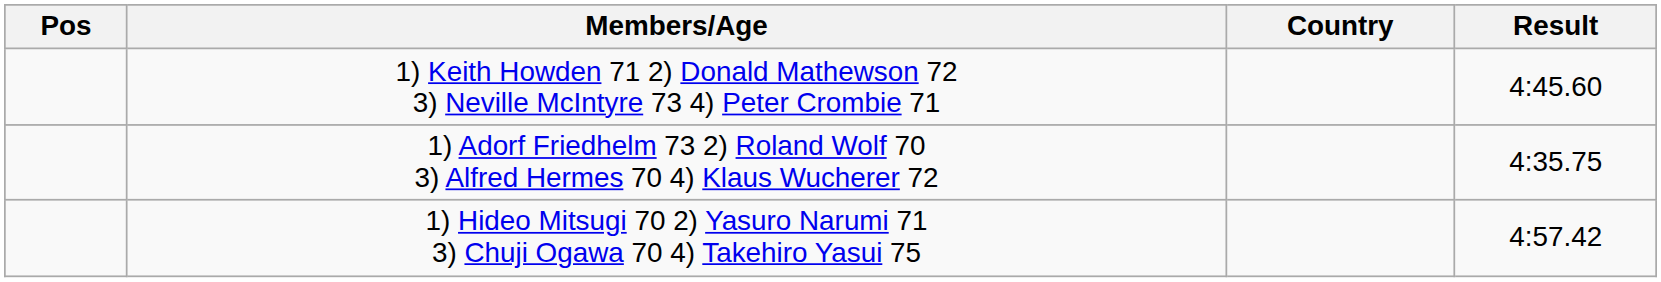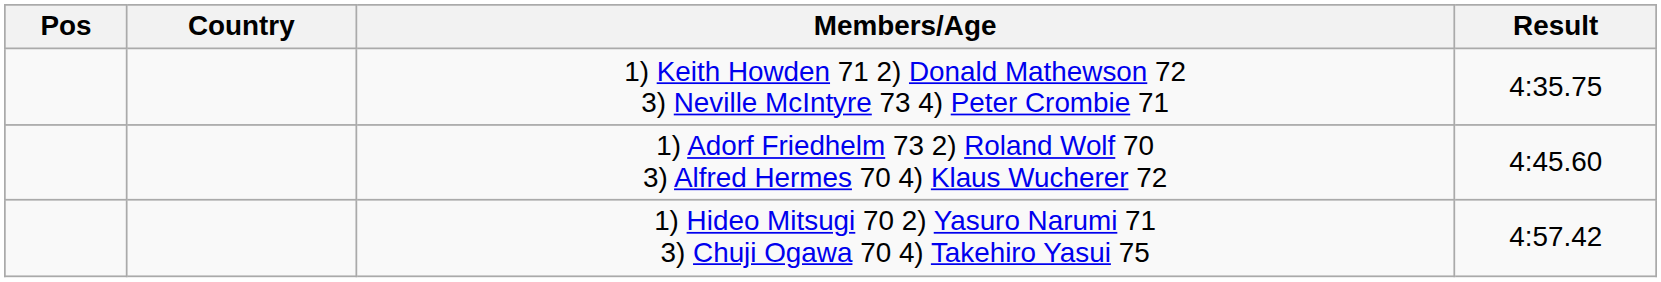columns swapped: (1340, 26) <-> (676, 26)
(1556, 86) 4:45.60 -> (1556, 86) 4:35.75
(1556, 161) 4:35.75 -> (1556, 161) 4:45.60
